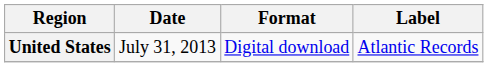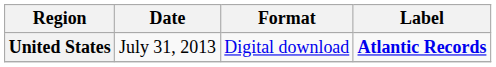(418, 47) normal -> (422, 47) bold
